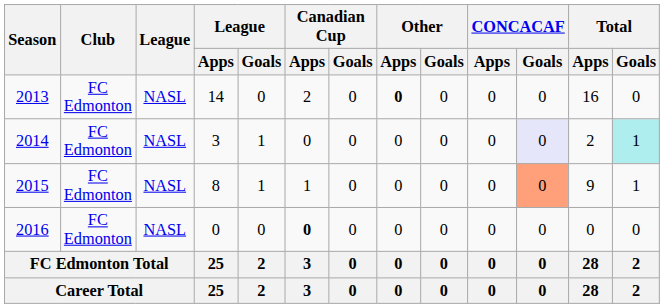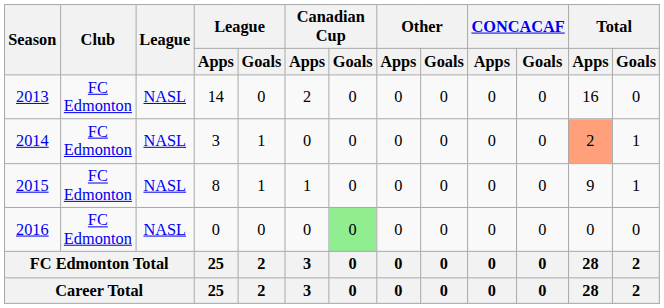(398, 96) bold -> (398, 96) normal
(542, 140) lavender background -> (542, 140) no background
(590, 140) no background -> (590, 140) lightsalmon background
(636, 140) paleturquoise background -> (636, 140) no background
(542, 185) lightsalmon background -> (542, 185) no background
(307, 229) bold -> (307, 229) normal
(353, 229) no background -> (353, 229) lightgreen background
